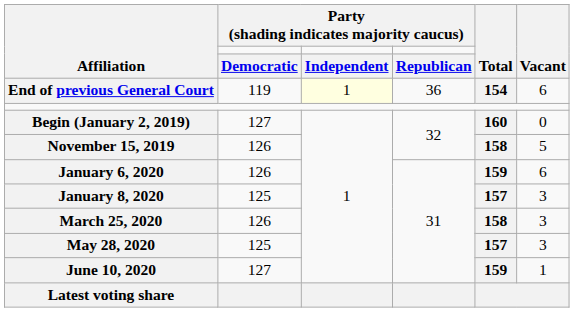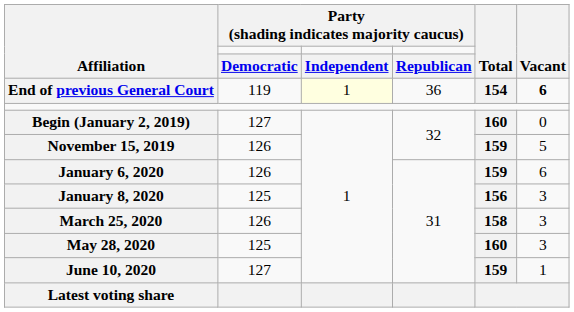(543, 90) normal -> (543, 90) bold
(496, 147) 158 -> (496, 147) 159
(496, 196) 157 -> (496, 196) 156
(496, 245) 157 -> (496, 245) 160
